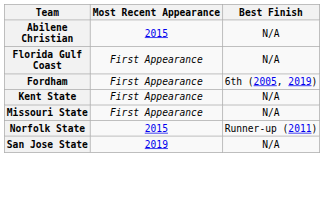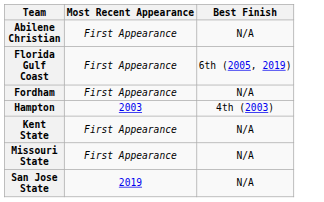(156, 33) 2015 -> (130, 33) First Appearance
(271, 60) N/A -> (245, 66) 6th (2005, 2019)
(271, 81) 6th (2005, 2019) -> (245, 93) N/A
+ row: (34, 108)
- row: (47, 128)
